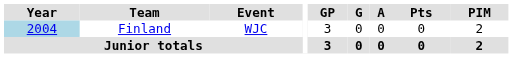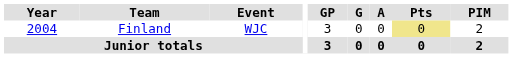(42, 29) lightblue background -> (42, 29) no background
(421, 29) no background -> (421, 29) khaki background
